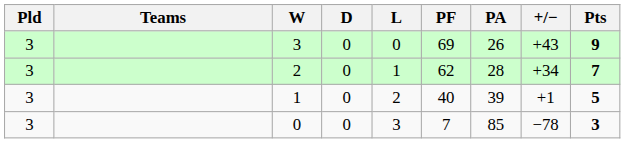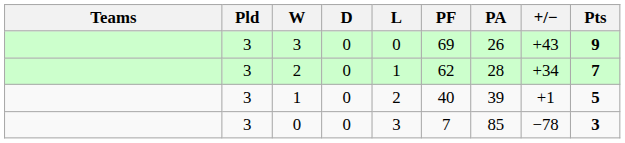columns swapped: (163, 17) <-> (29, 17)
